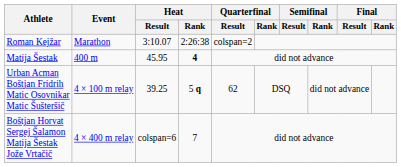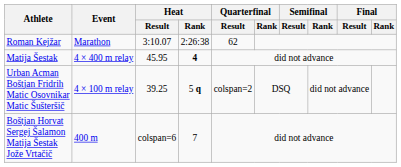(233, 42) colspan=2 -> (233, 42) 62
(86, 58) 400 m -> (104, 58) 4 × 400 m relay
(233, 90) 62 -> (233, 90) colspan=2
(104, 138) 4 × 400 m relay -> (86, 138) 400 m
